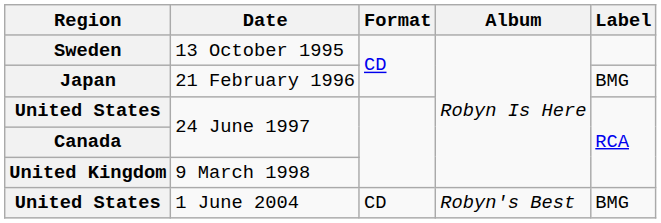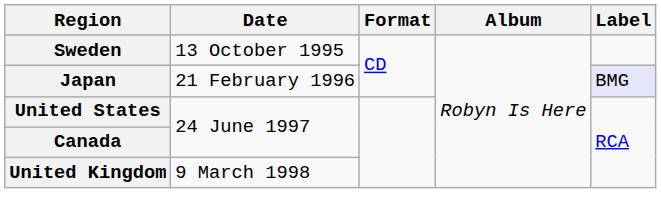(612, 81) no background -> (612, 81) lavender background
- row: (88, 203)
